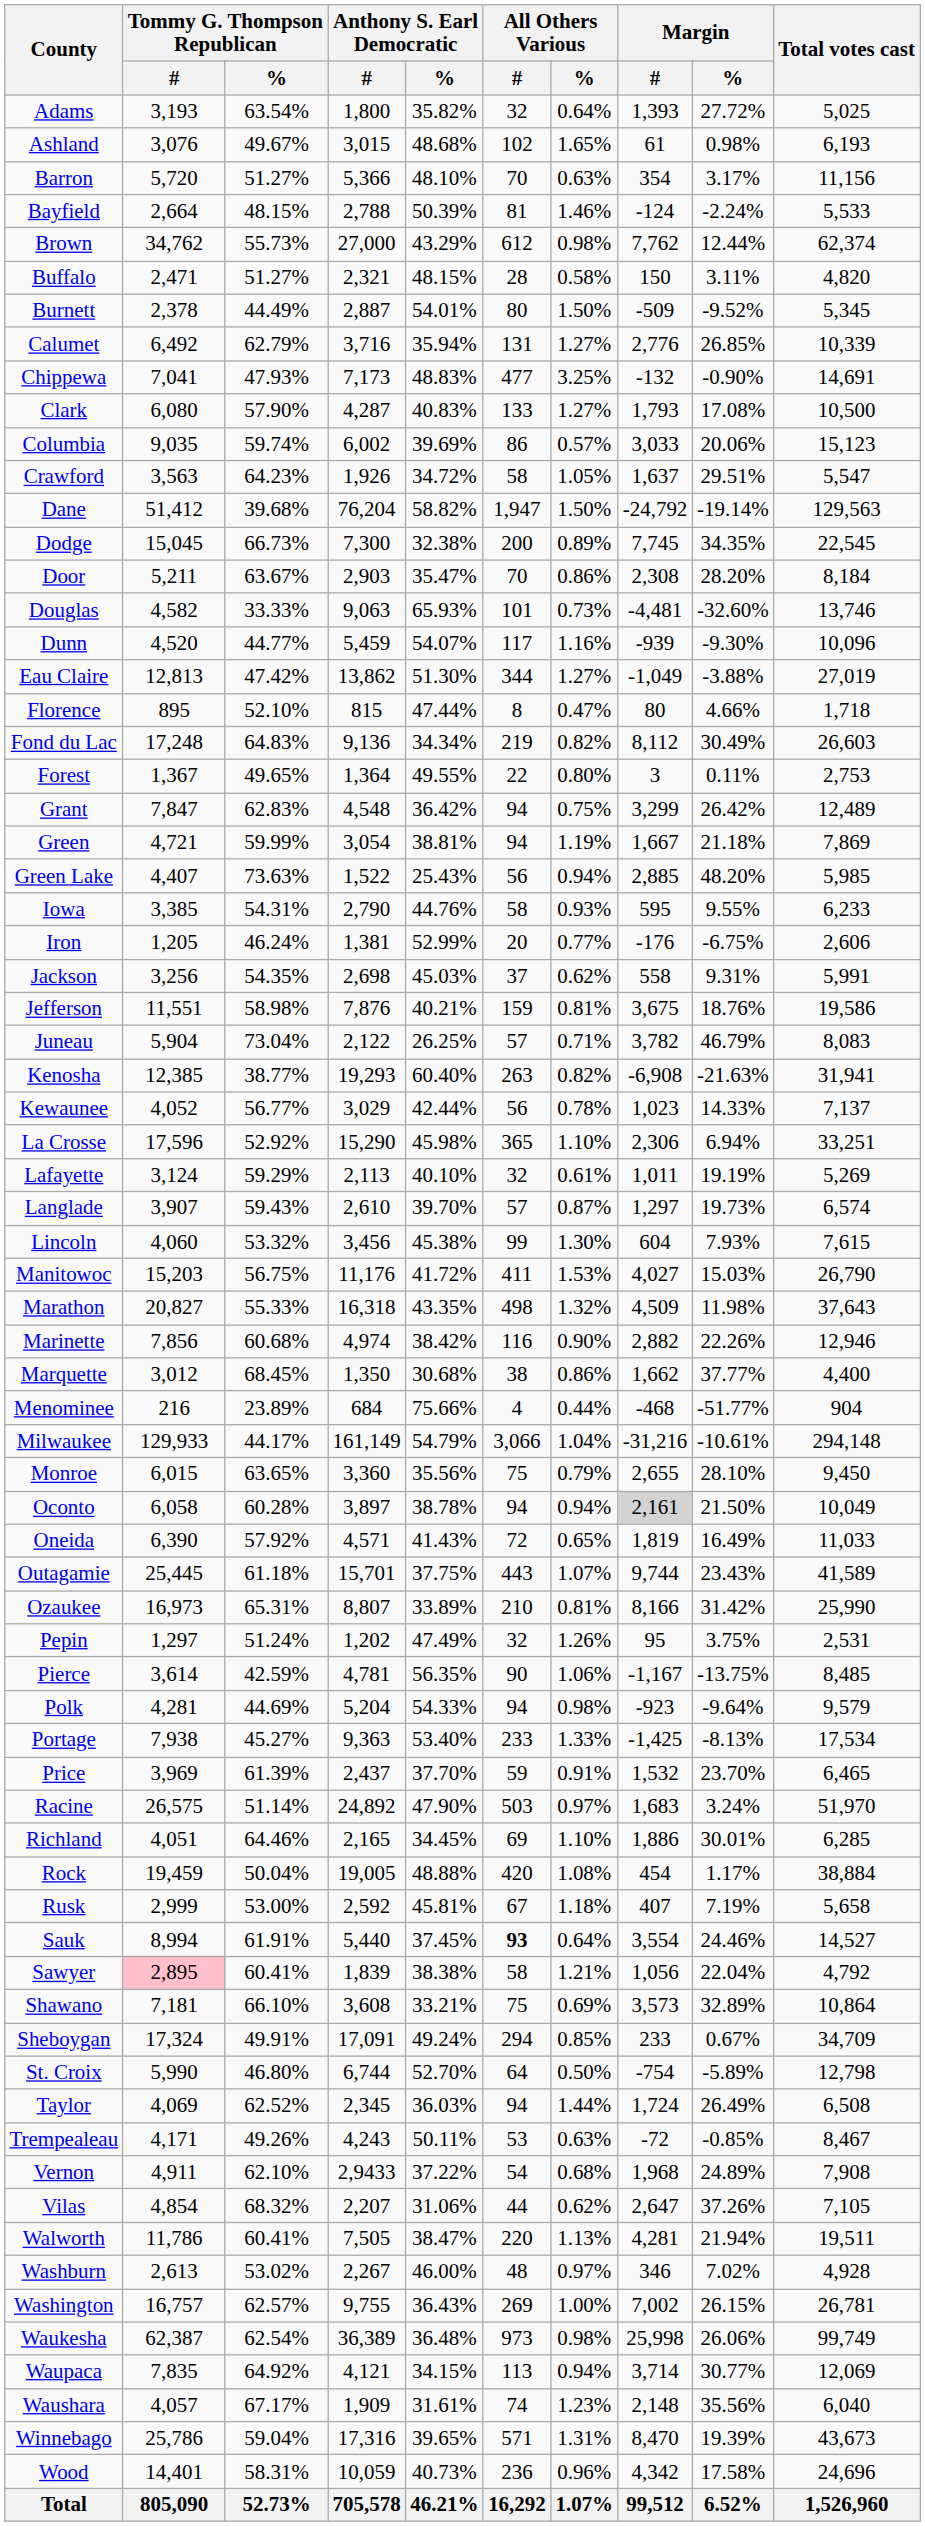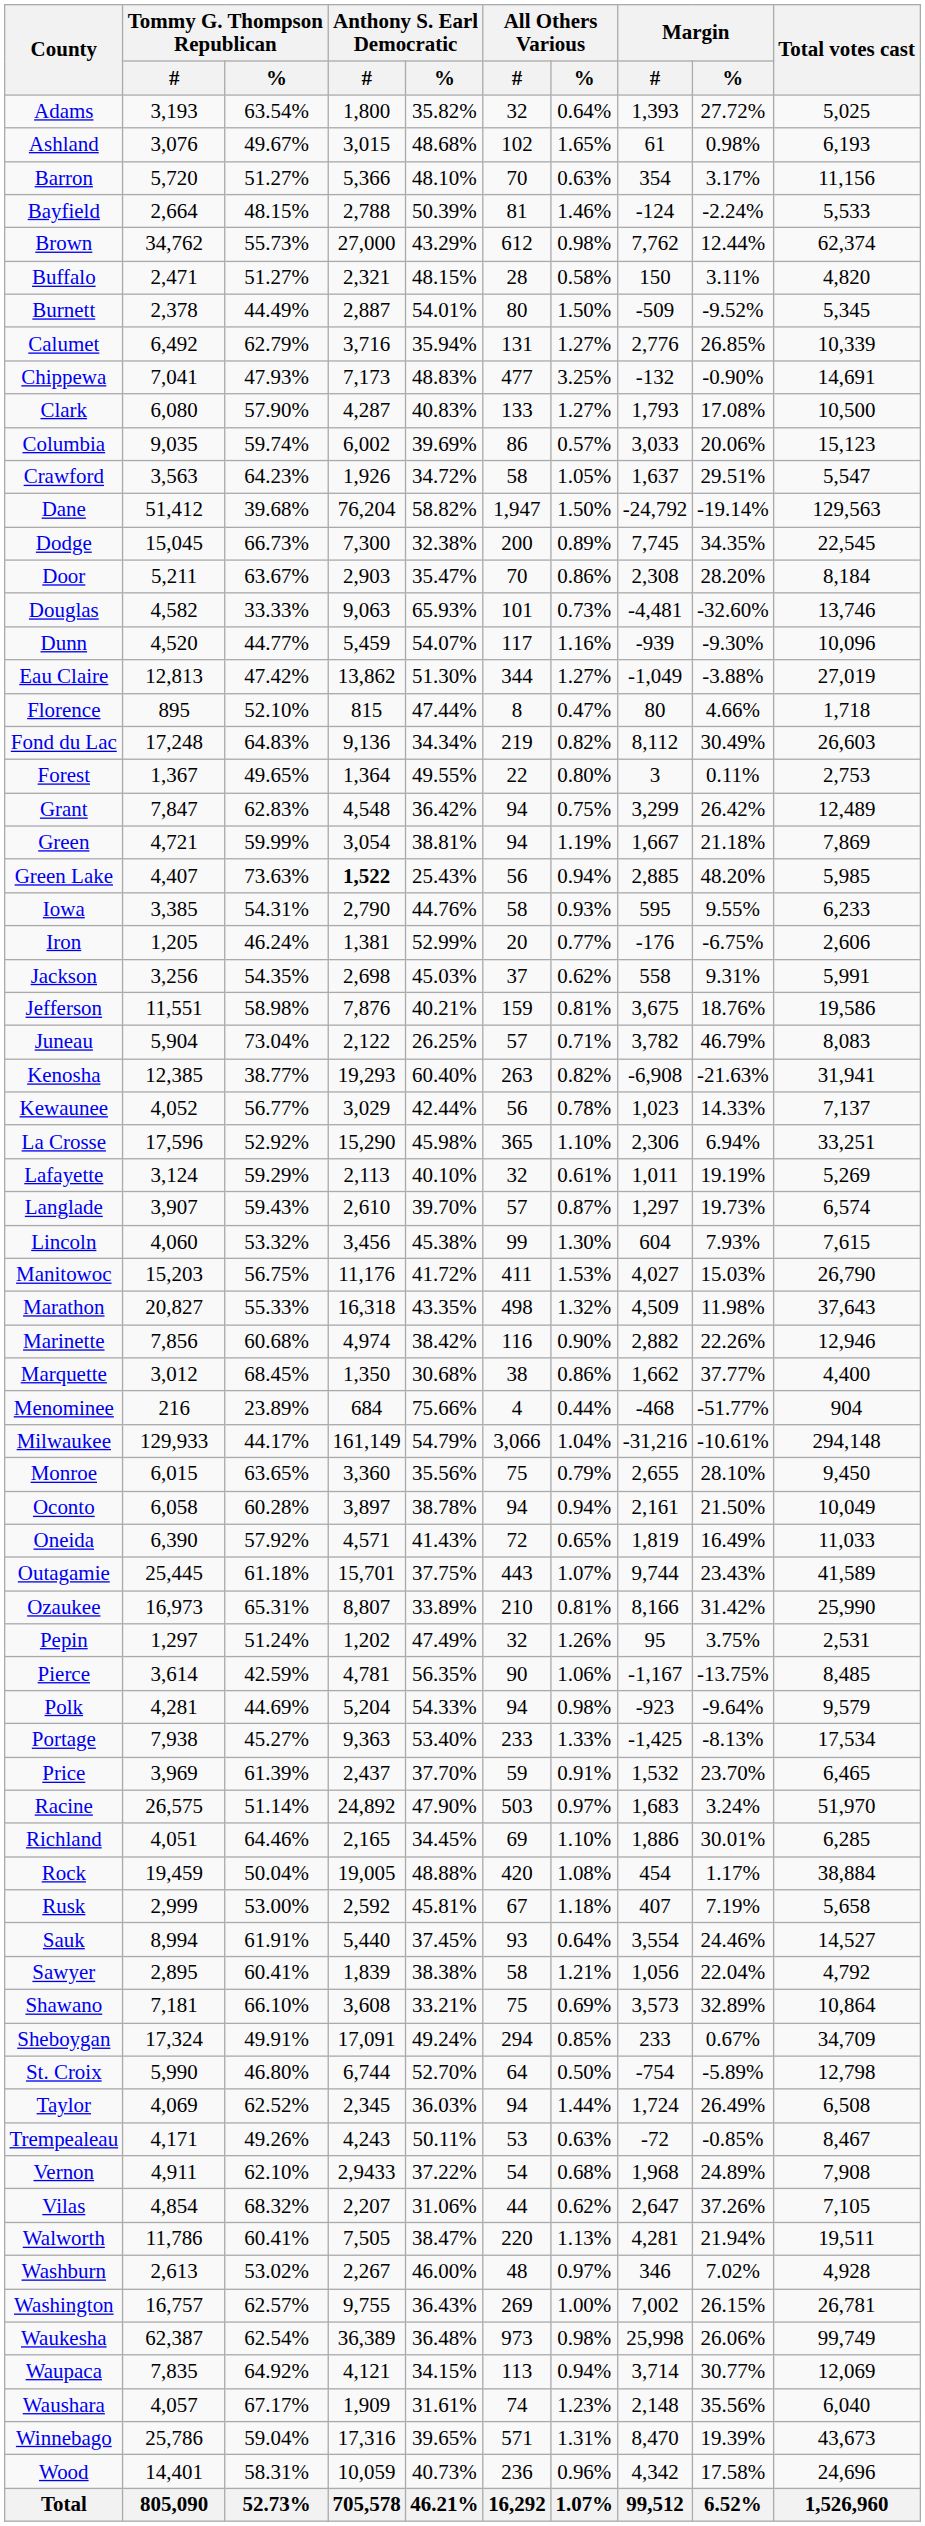(367, 875) normal -> (367, 875) bold
(655, 1507) lightgrey background -> (655, 1507) no background
(517, 1939) bold -> (517, 1939) normal
(174, 1972) pink background -> (174, 1972) no background
